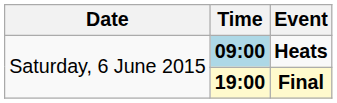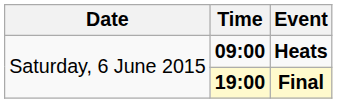(240, 51) lightblue background -> (240, 51) no background
